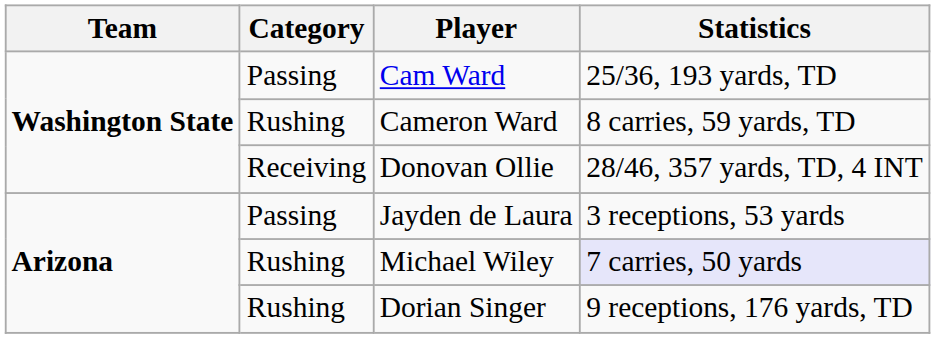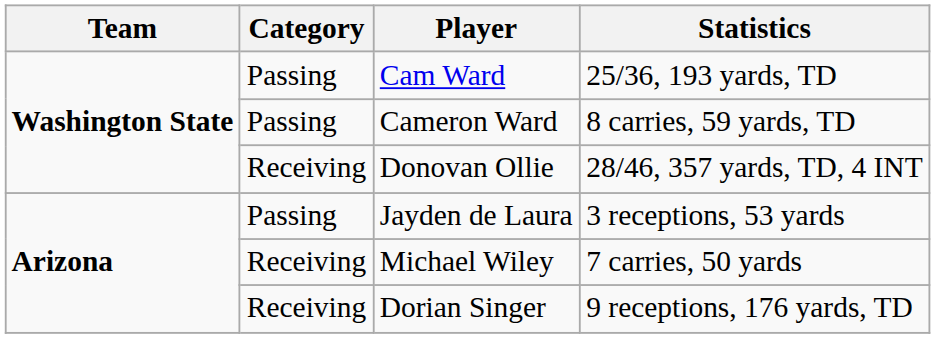(296, 121) Rushing -> (292, 121) Passing
(296, 261) Rushing -> (307, 261) Receiving
(694, 261) lavender background -> (694, 261) no background
(296, 308) Rushing -> (307, 308) Receiving
